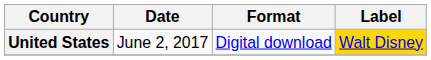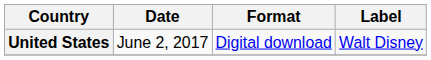(381, 42) gold background -> (381, 42) no background
